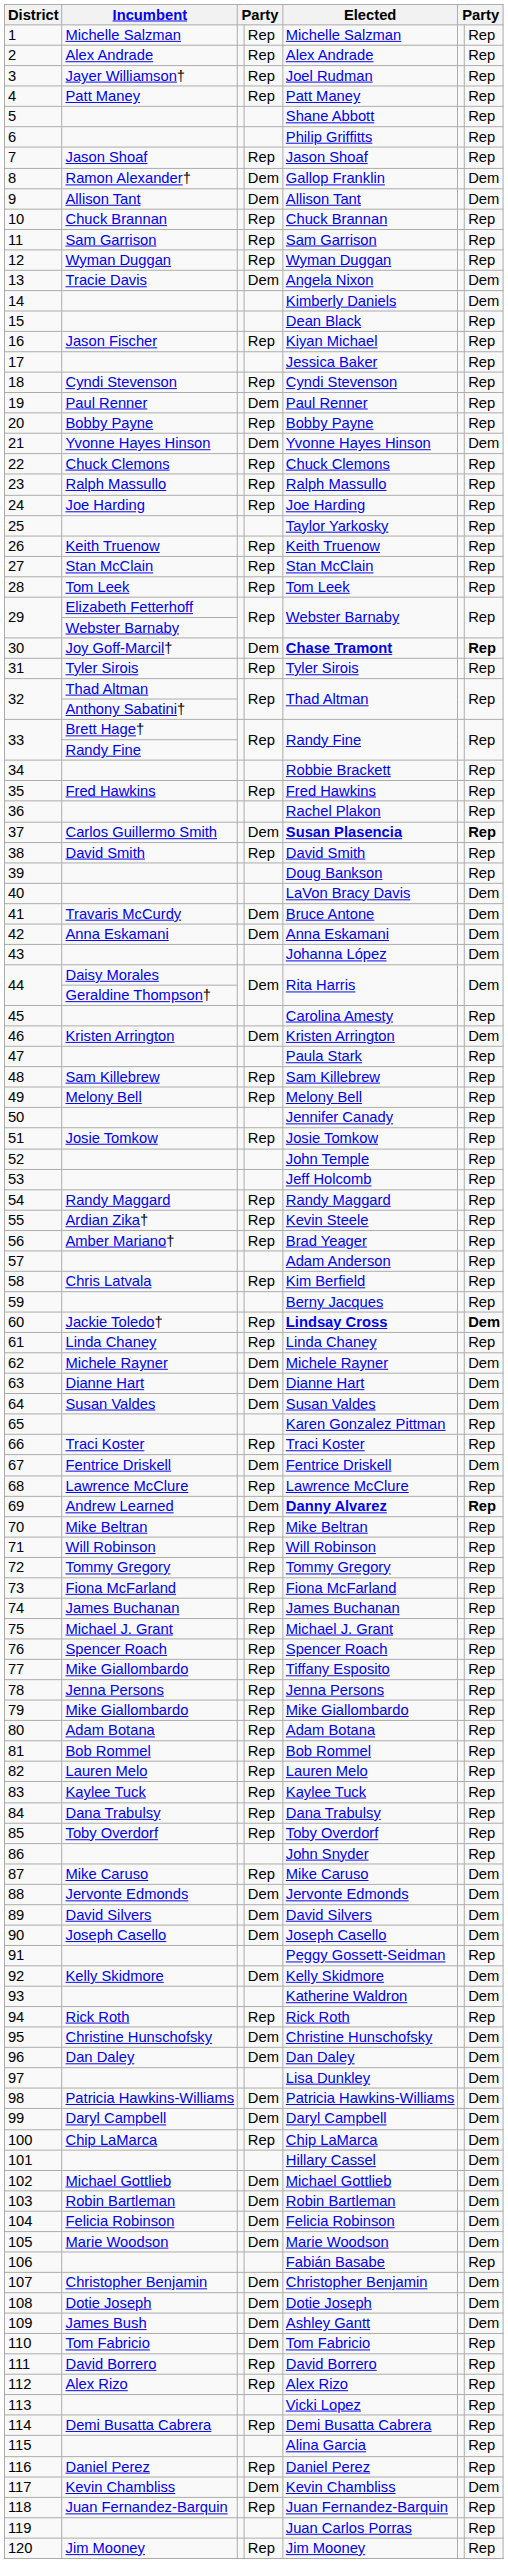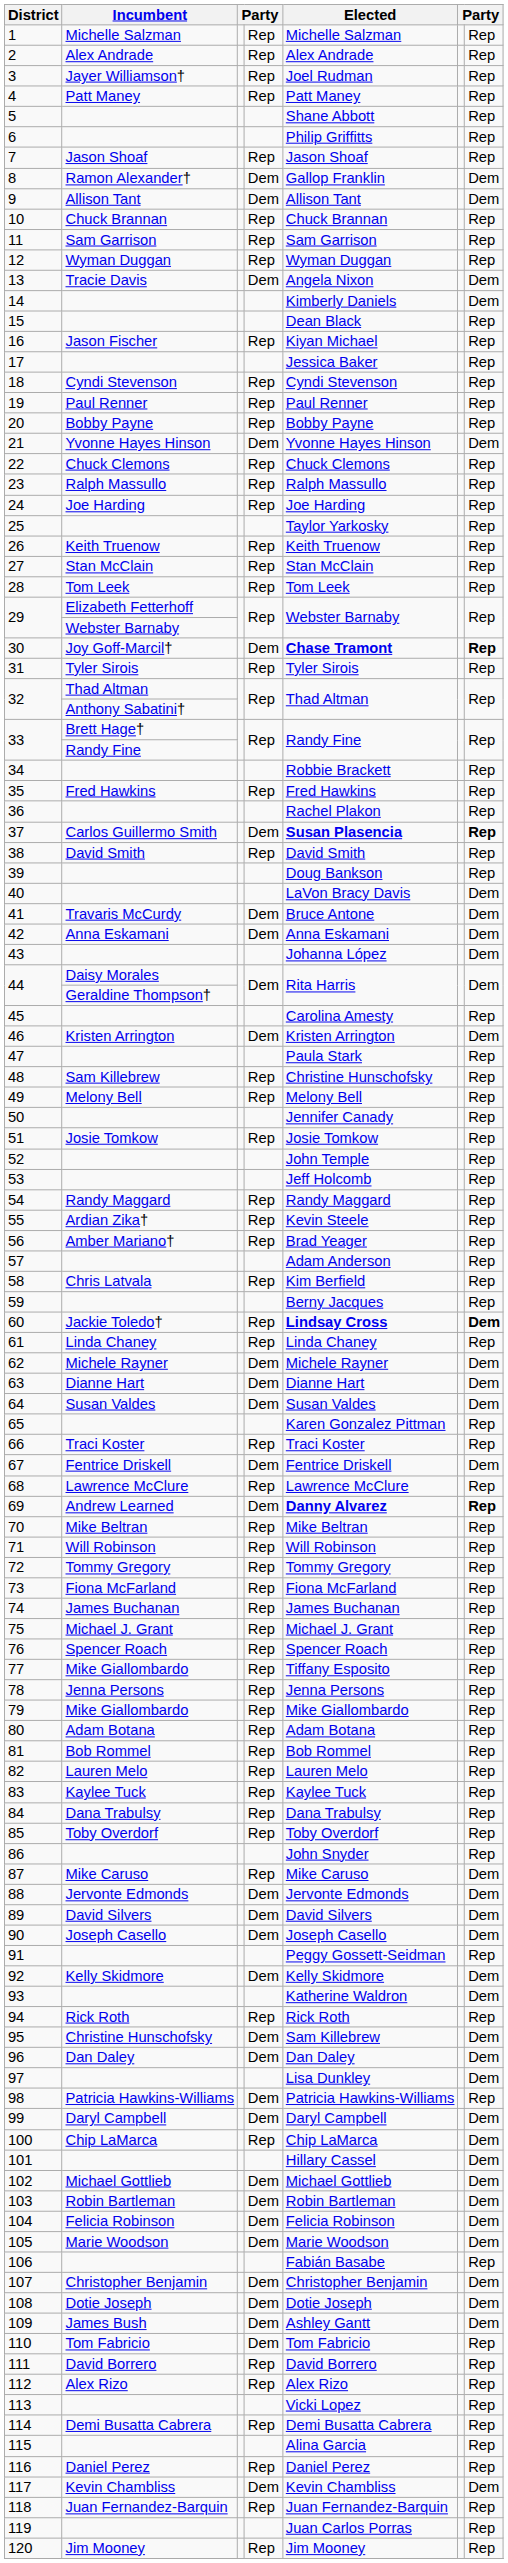(263, 403) Dem -> (261, 403) Rep
(333, 1077) Sam Killebrew -> (359, 1077) Christine Hunschofsky
(359, 2037) Christine Hunschofsky -> (333, 2037) Sam Killebrew
(484, 2098) Dem -> (482, 2098) Rep
